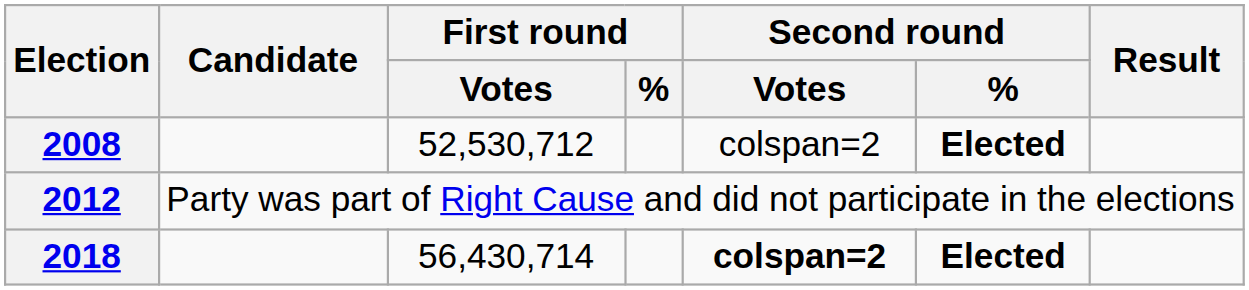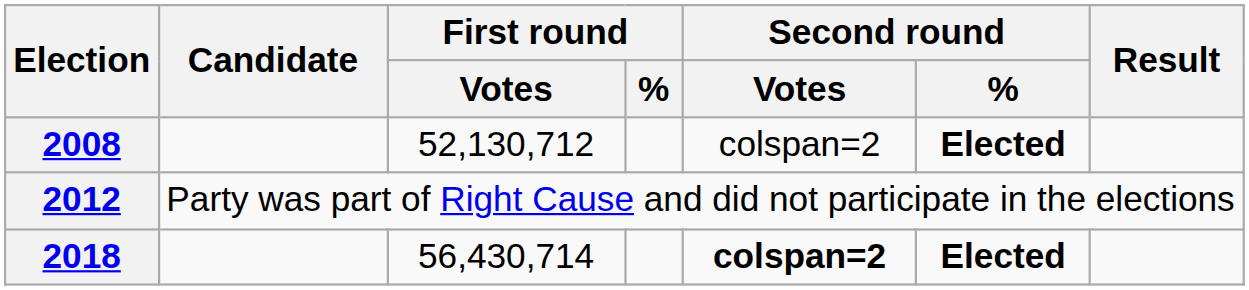(506, 144) 52,530,712 -> (506, 144) 52,130,712
